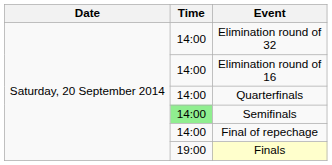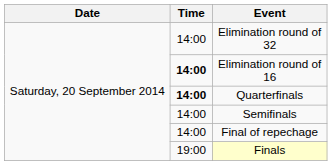(191, 70) normal -> (191, 70) bold
(191, 95) normal -> (191, 95) bold
(191, 114) lightgreen background -> (191, 114) no background
